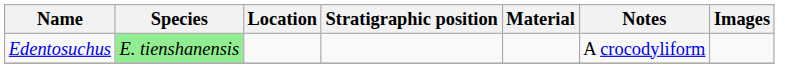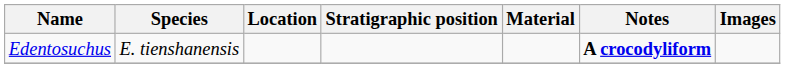(179, 48) lightgreen background -> (179, 48) no background
(644, 48) normal -> (647, 48) bold
